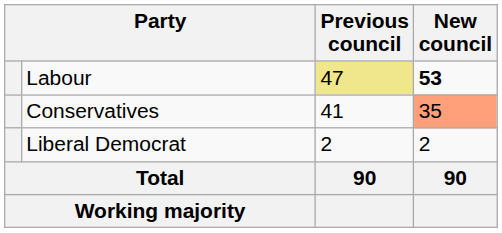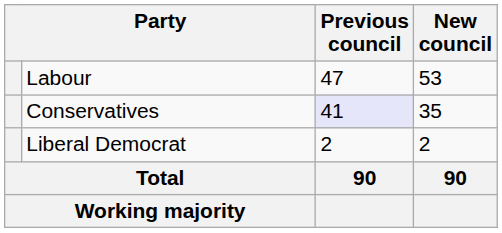(332, 77) khaki background -> (332, 77) no background
(430, 77) bold -> (430, 77) normal
(332, 111) no background -> (332, 111) lavender background
(430, 111) lightsalmon background -> (430, 111) no background
